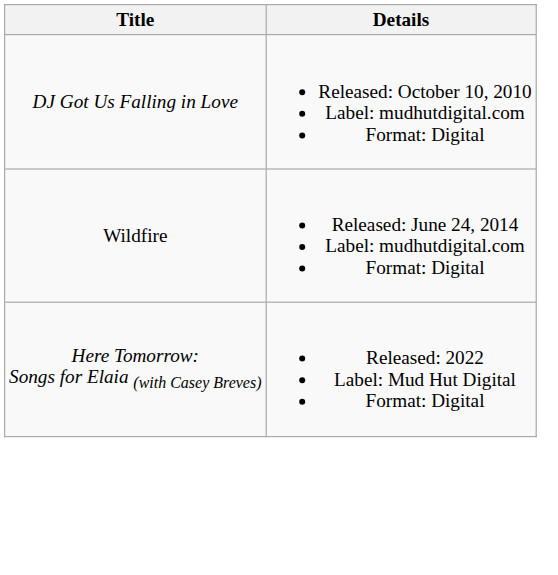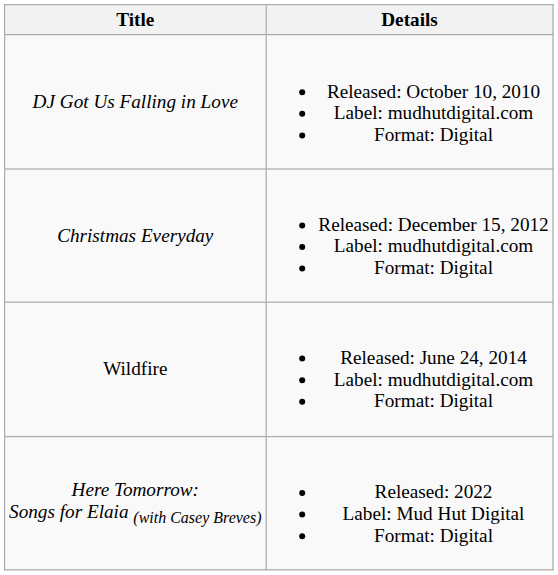+ row: (135, 235)
